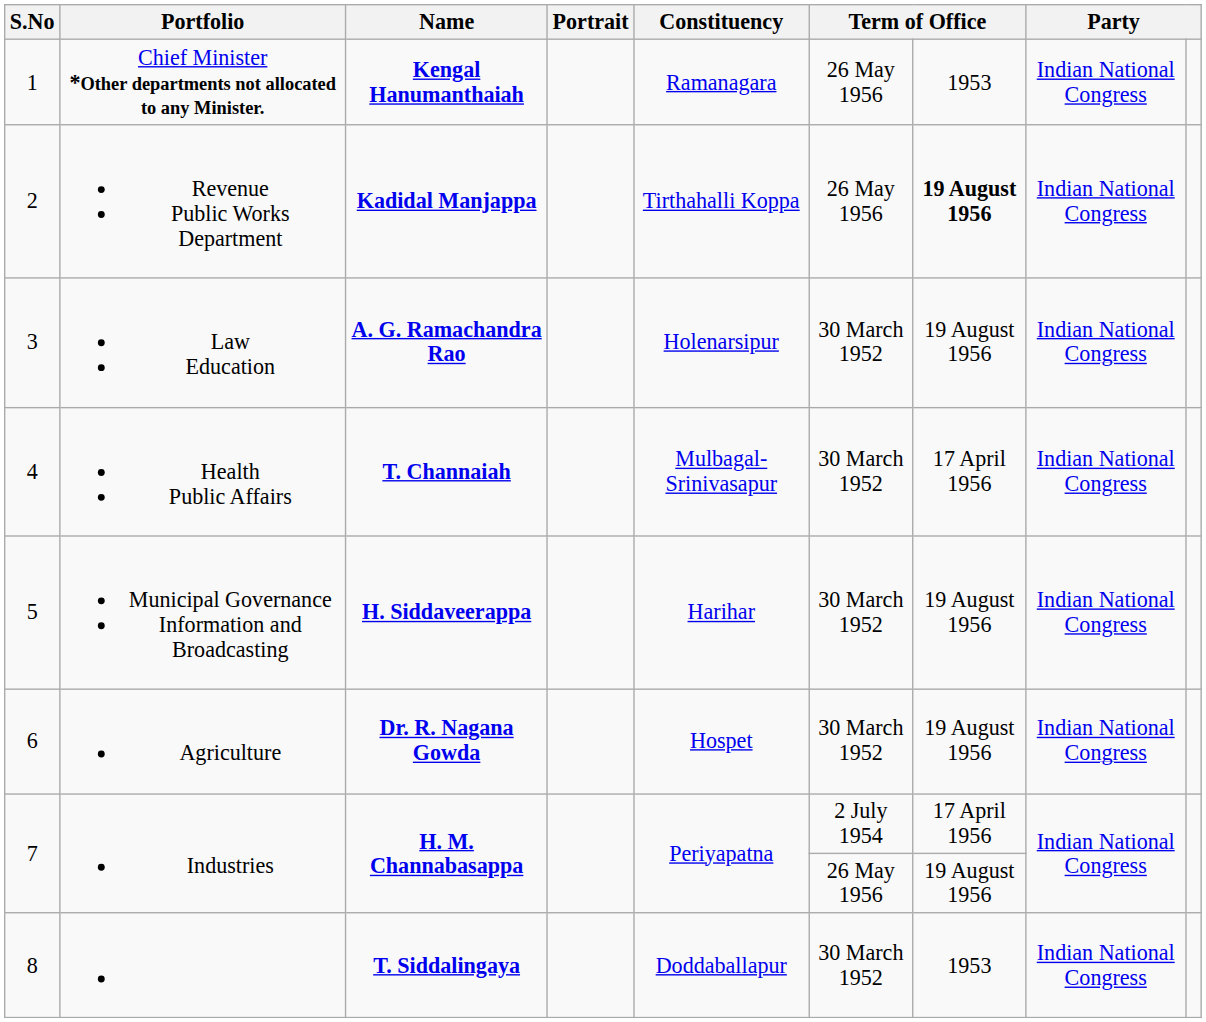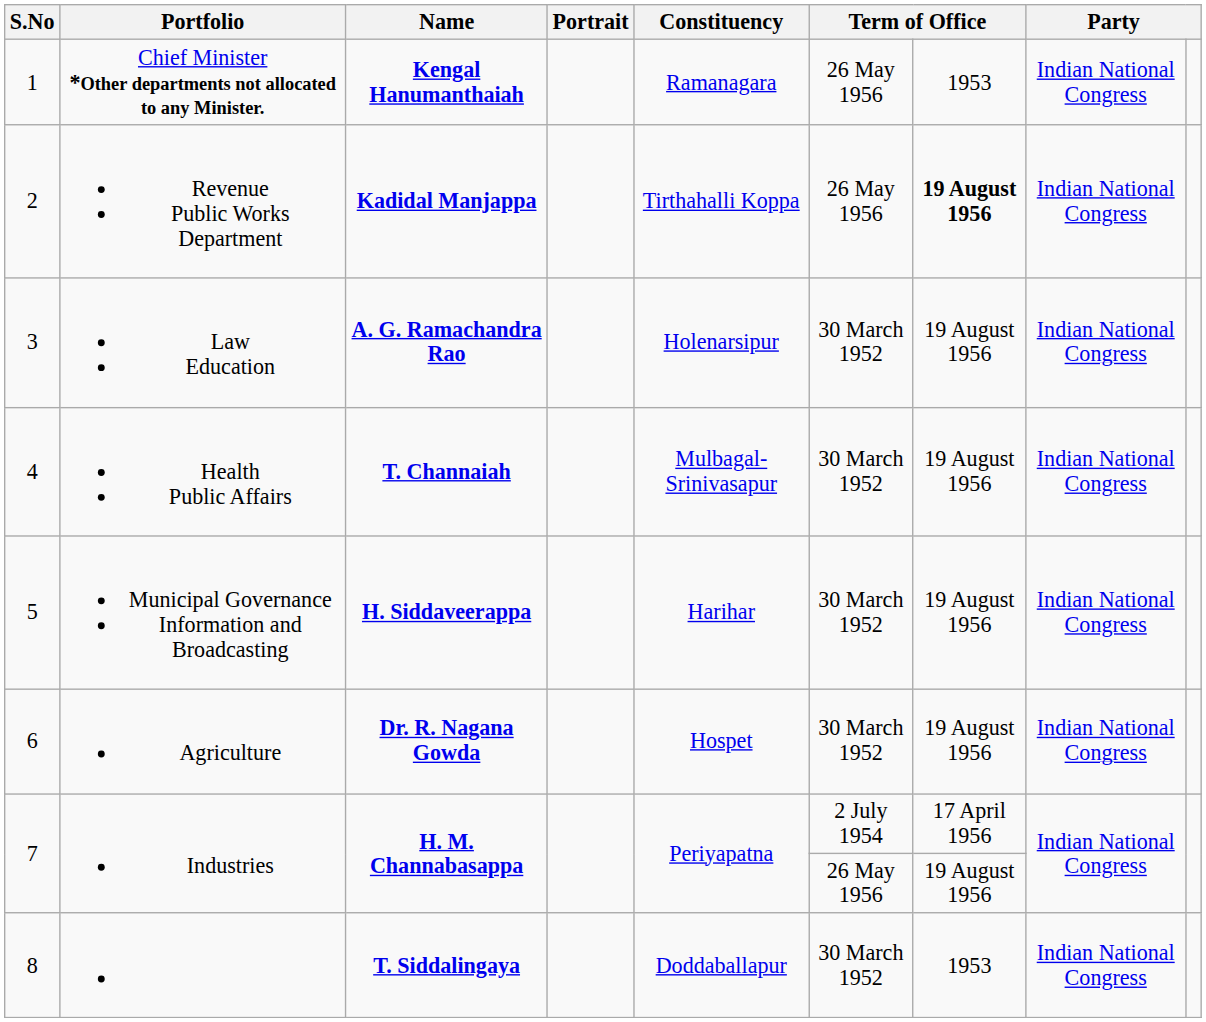(969, 471) 17 April 1956 -> (969, 471) 19 August 1956
